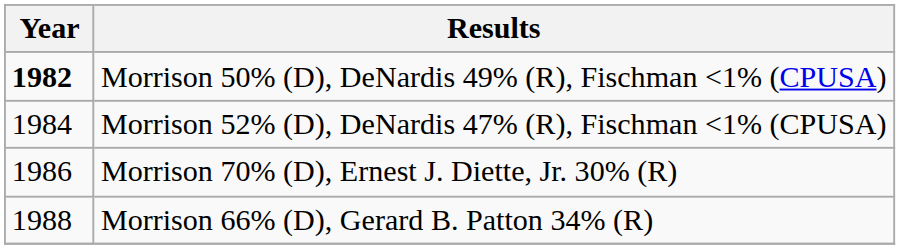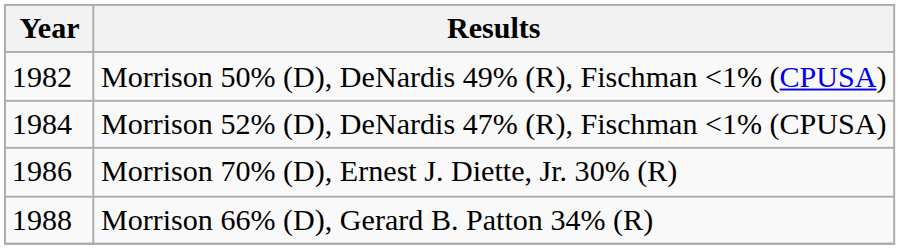(42, 76) bold -> (42, 76) normal
